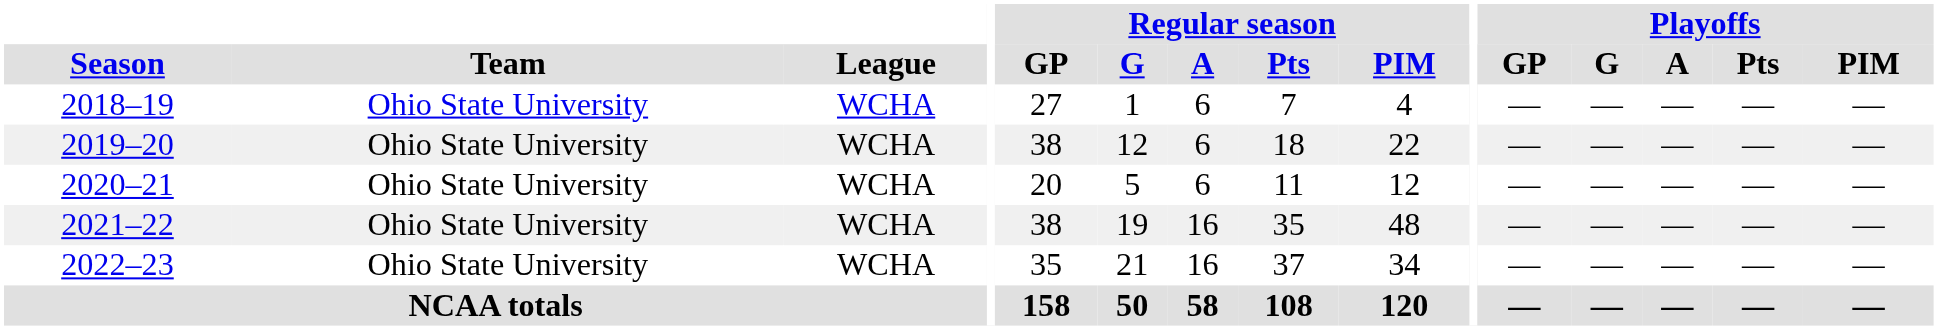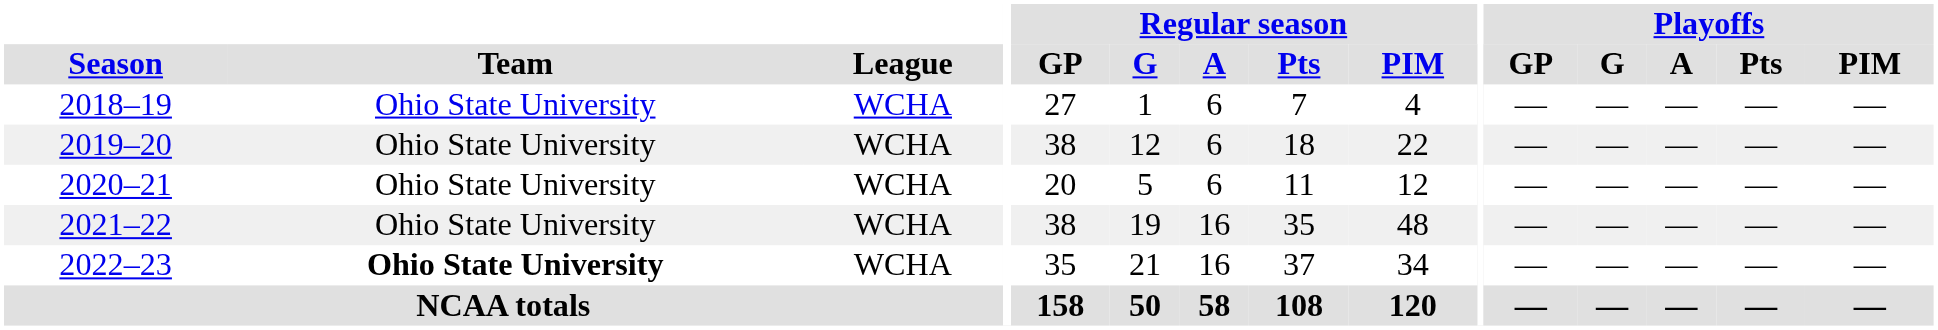(508, 264) normal -> (515, 264) bold
